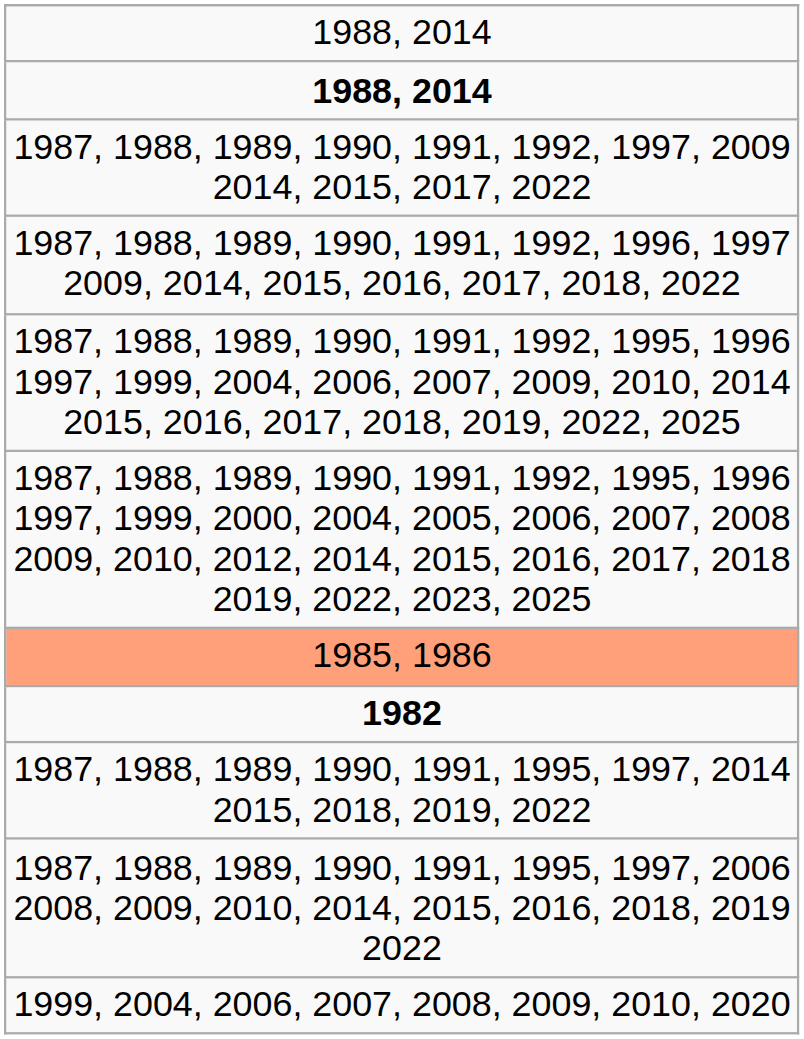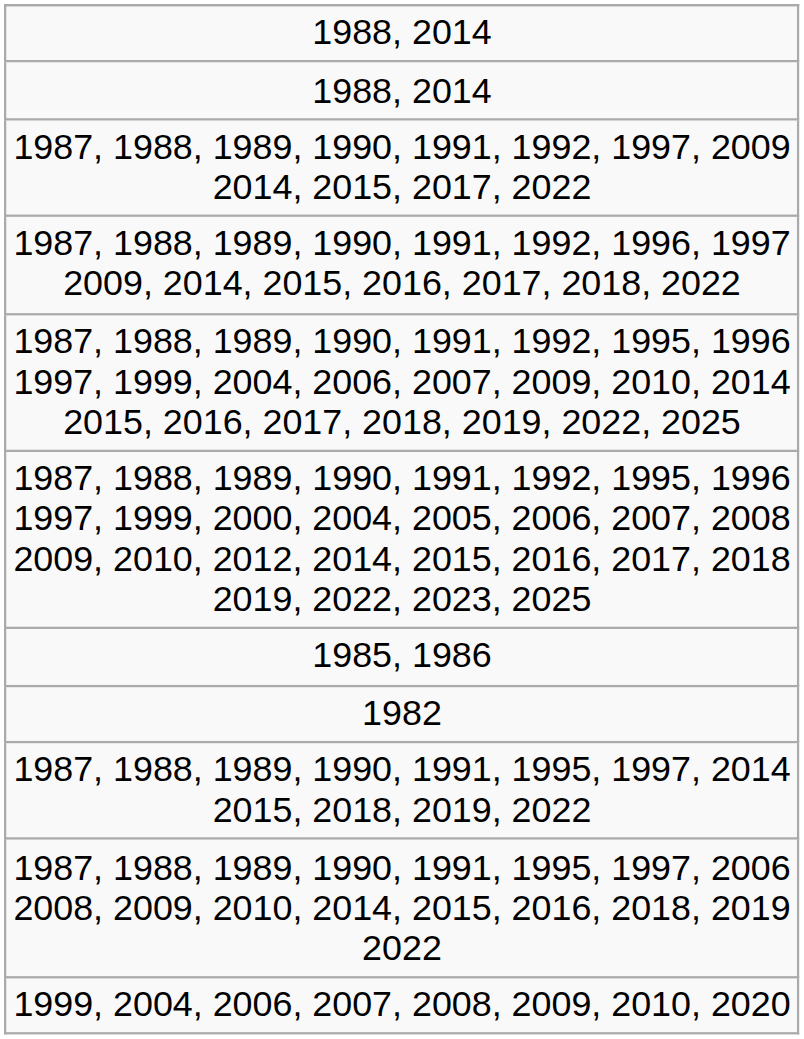(402, 89) bold -> (402, 89) normal
(402, 656) lightsalmon background -> (402, 656) no background
(402, 713) bold -> (402, 713) normal
